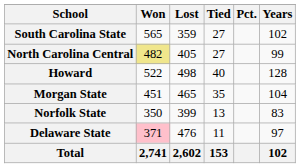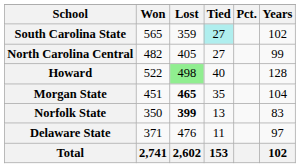(219, 34) no background -> (219, 34) paleturquoise background
(153, 53) khaki background -> (153, 53) no background
(187, 73) no background -> (187, 73) lightgreen background
(187, 93) normal -> (187, 93) bold
(187, 113) normal -> (187, 113) bold
(153, 133) pink background -> (153, 133) no background
